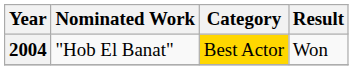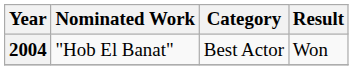(244, 49) gold background -> (244, 49) no background
